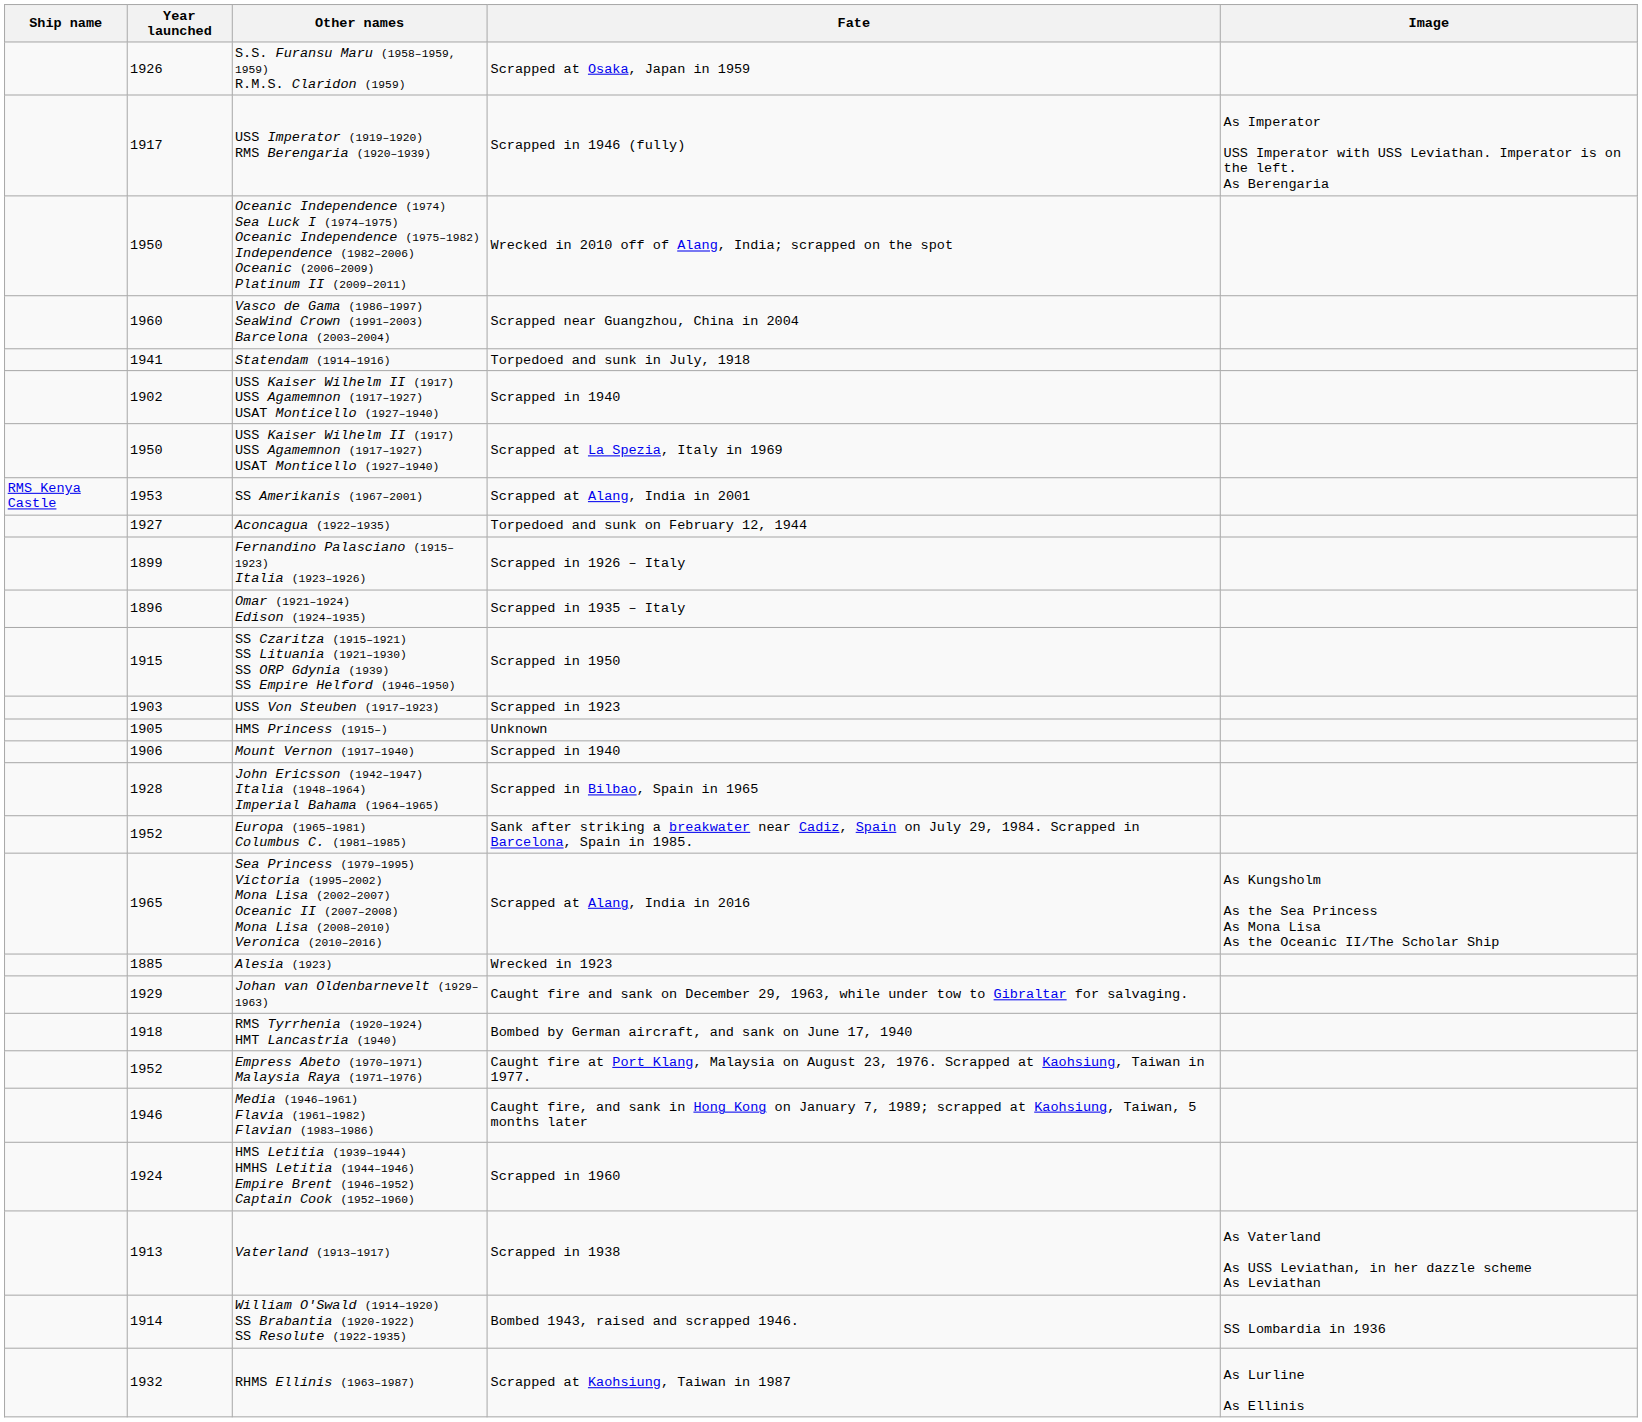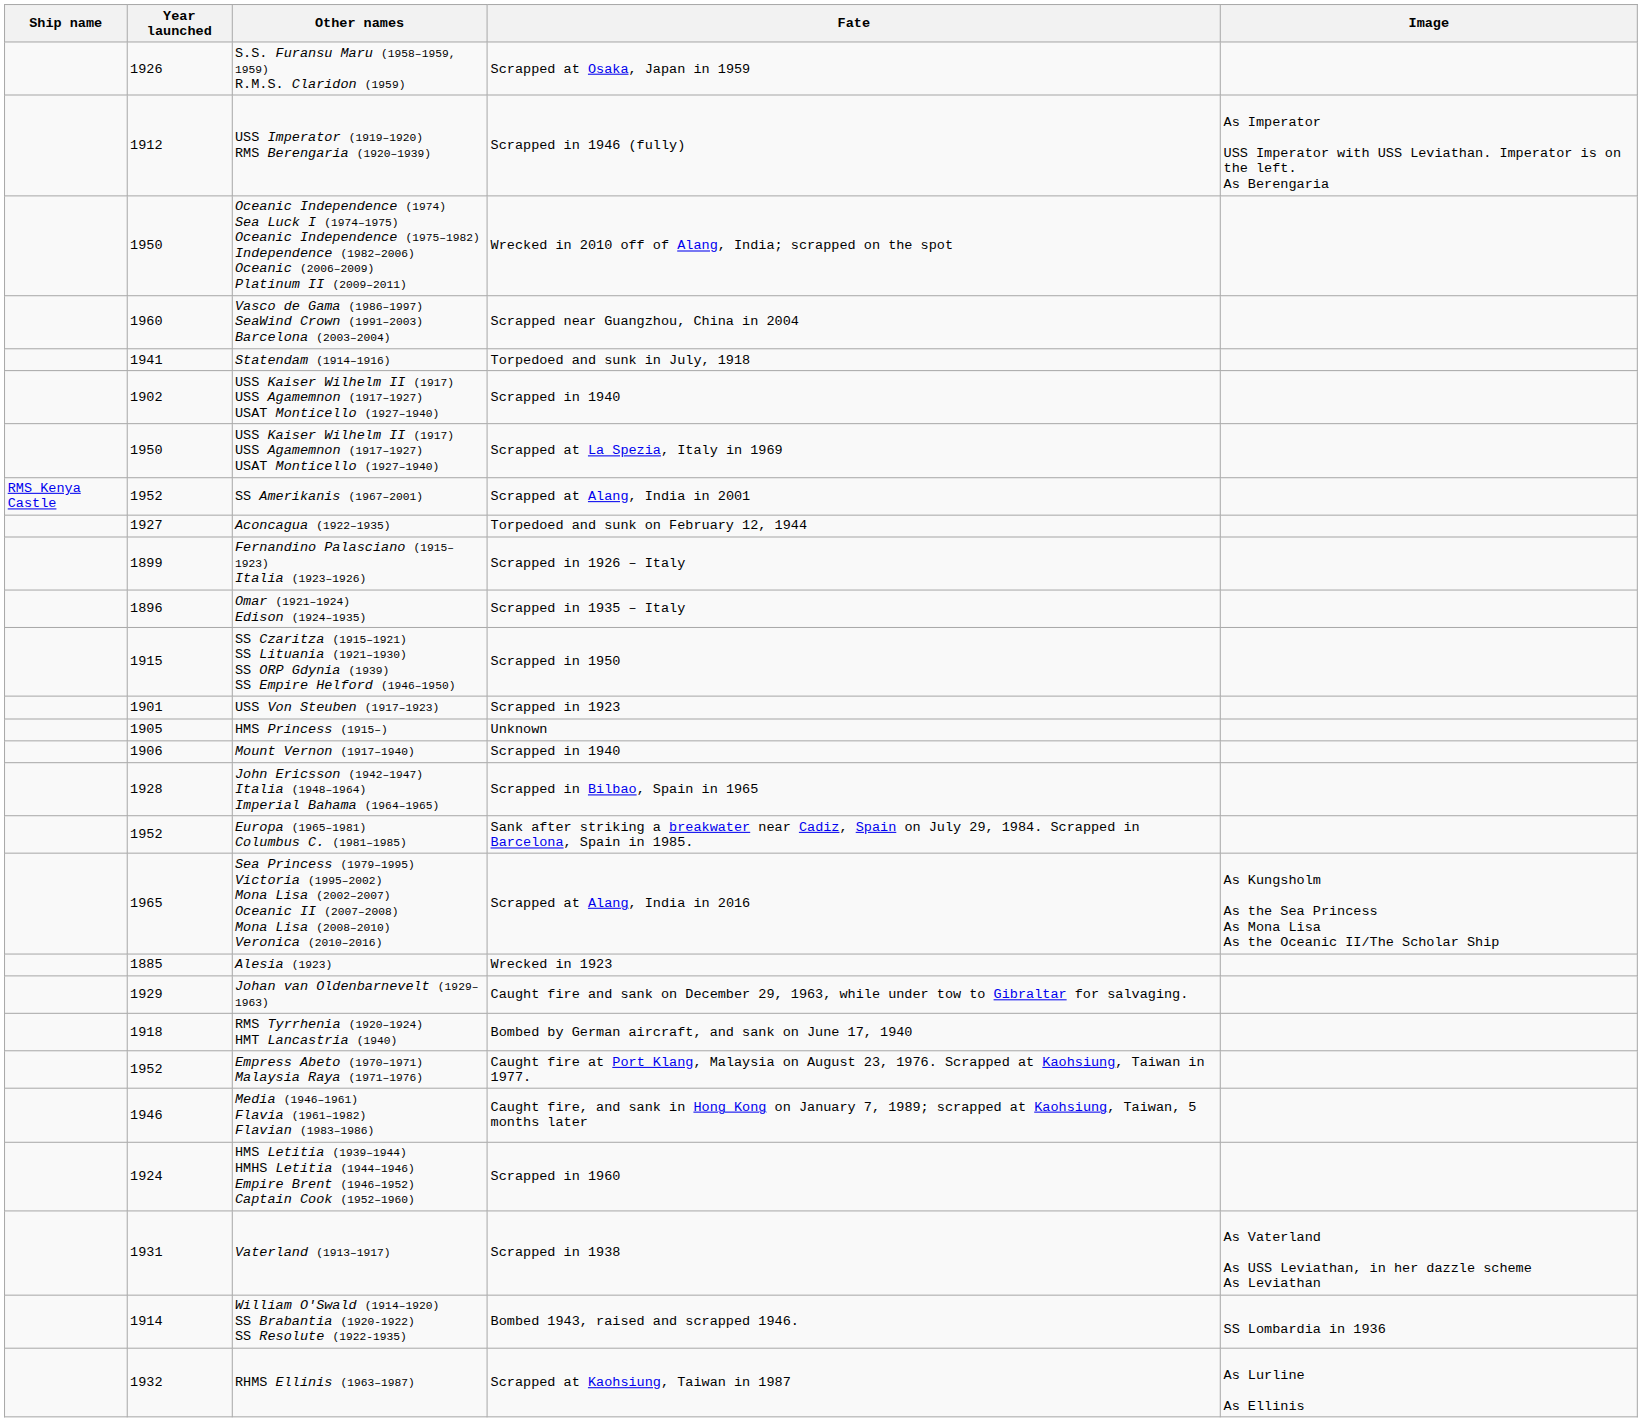(146, 145) 1917 -> (146, 145) 1912
(146, 496) 1953 -> (146, 496) 1952
(146, 708) 1903 -> (146, 708) 1901
(146, 1253) 1913 -> (146, 1253) 1931
